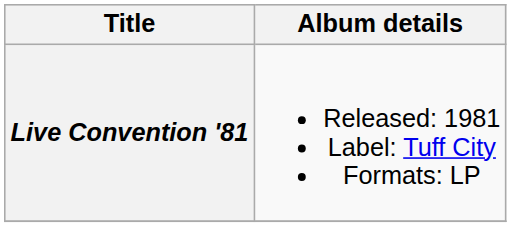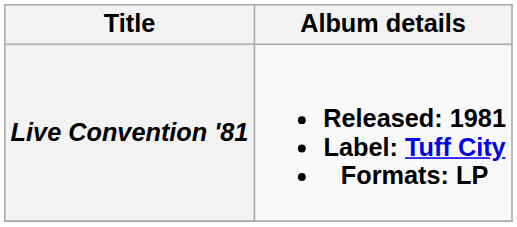(380, 147) normal -> (383, 147) bold
